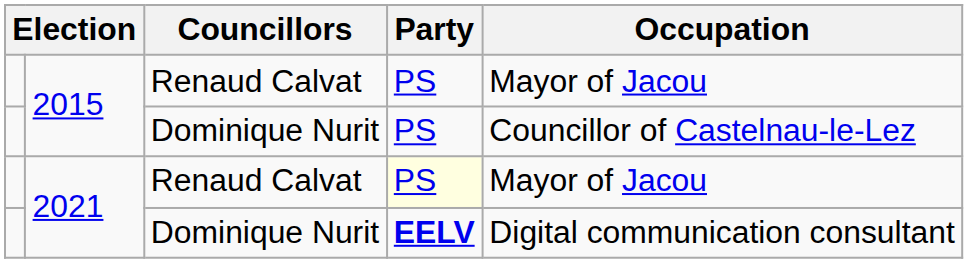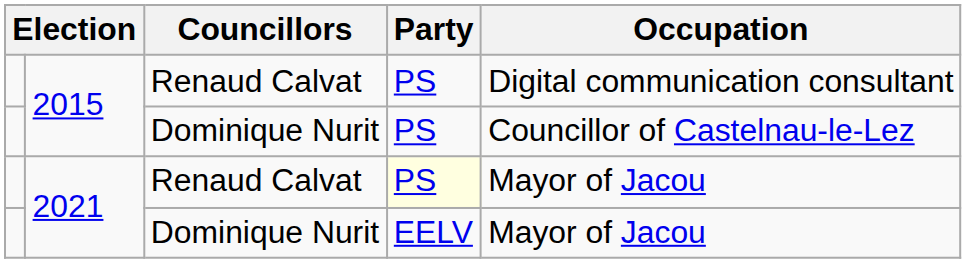(598, 80) Mayor of Jacou -> (721, 80) Digital communication consultant
(434, 231) bold -> (433, 231) normal
(722, 231) Digital communication consultant -> (597, 231) Mayor of Jacou
